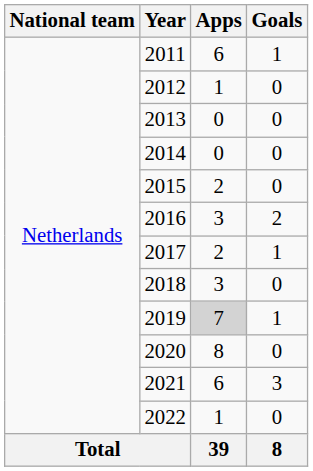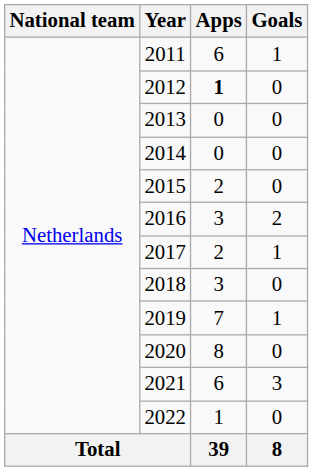(219, 86) normal -> (219, 86) bold
(219, 317) lightgrey background -> (219, 317) no background
